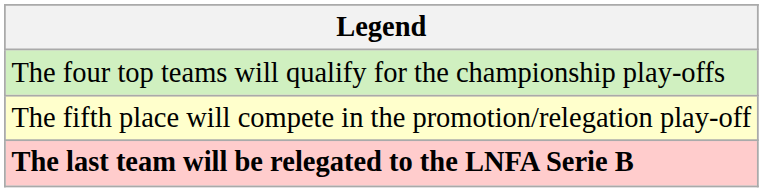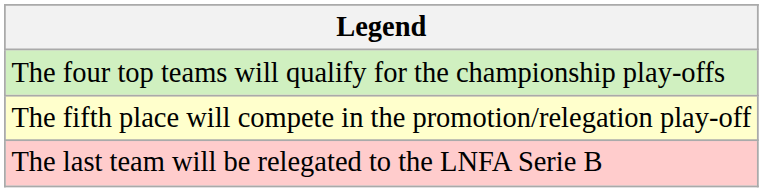(323, 162) bold -> (307, 162) normal
